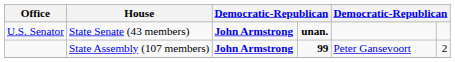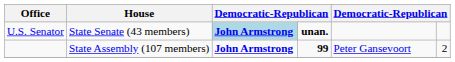(254, 31) no background -> (254, 31) lightblue background
